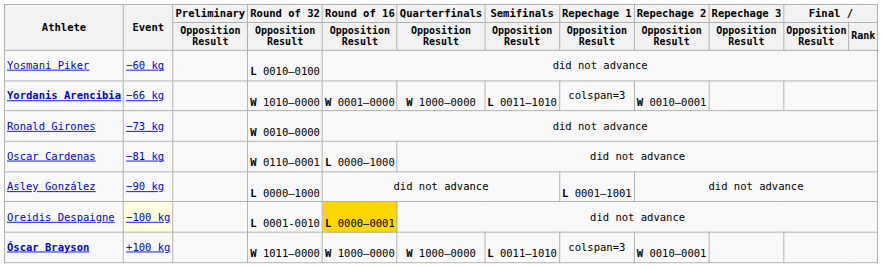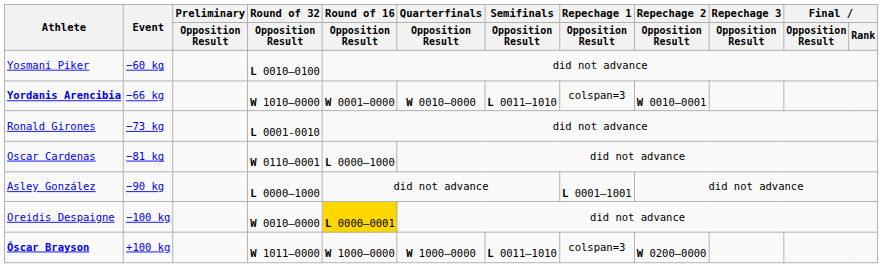(441, 102) W 1000–0000 -> (441, 102) W 0010–0000
(285, 132) W 0010–0000 -> (285, 132) L 0001-0010
(148, 217) lightyellow background -> (148, 217) no background
(285, 223) L 0001-0010 -> (285, 223) W 0010–0000
(672, 253) W 0010–0001 -> (672, 253) W 0200–0000
